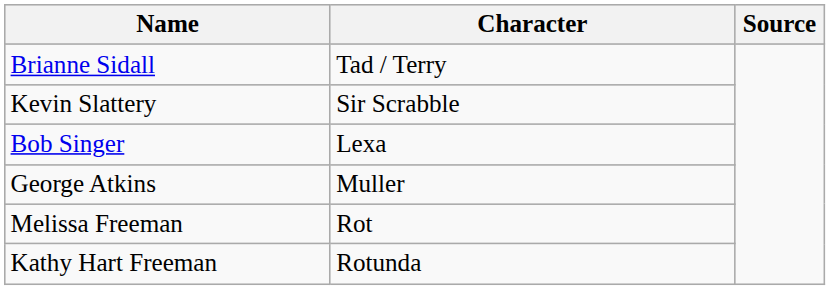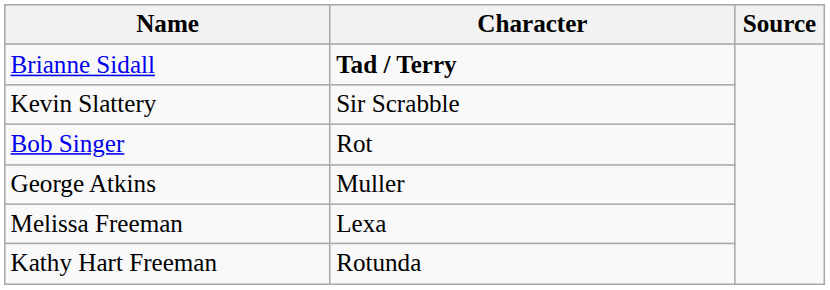(391, 64) normal -> (396, 64) bold
(361, 143) Lexa -> (354, 143) Rot
(354, 223) Rot -> (361, 223) Lexa
